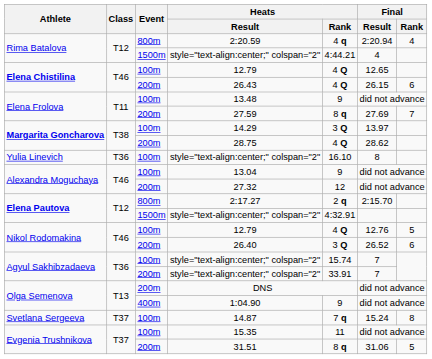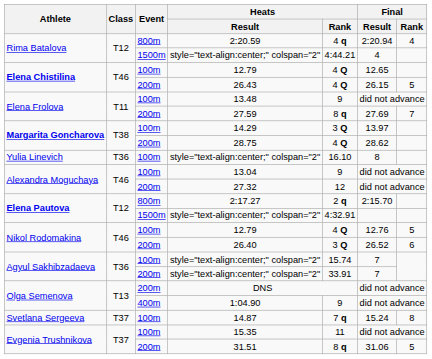(412, 85) 6 -> (412, 85) 5
